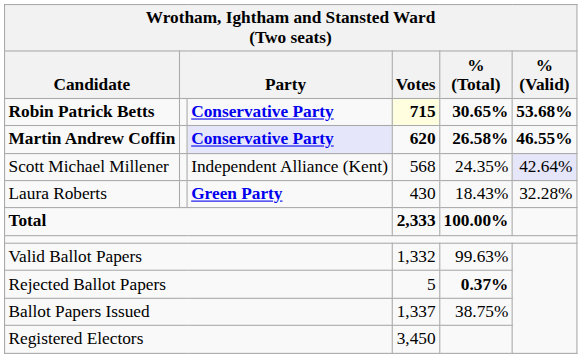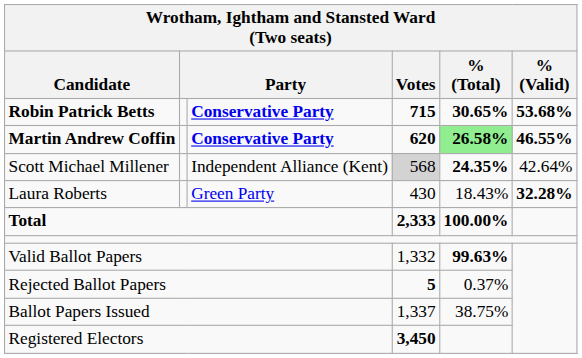(423, 111) lightyellow background -> (423, 111) no background
(262, 139) lavender background -> (262, 139) no background
(480, 139) no background -> (480, 139) lightgreen background
(423, 166) no background -> (423, 166) lightgrey background
(482, 166) normal -> (480, 166) bold
(546, 166) lavender background -> (546, 166) no background
(237, 194) bold -> (233, 194) normal
(546, 194) normal -> (544, 194) bold
(482, 256) normal -> (480, 256) bold
(431, 284) normal -> (431, 284) bold
(485, 284) bold -> (486, 284) normal
(416, 339) normal -> (416, 339) bold
